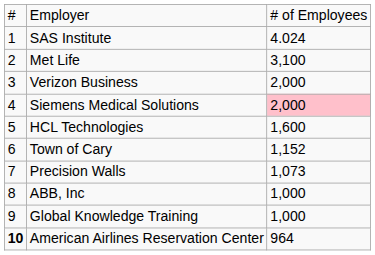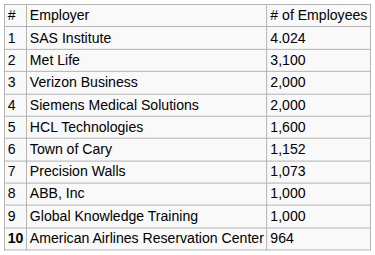(288, 104) pink background -> (288, 104) no background
